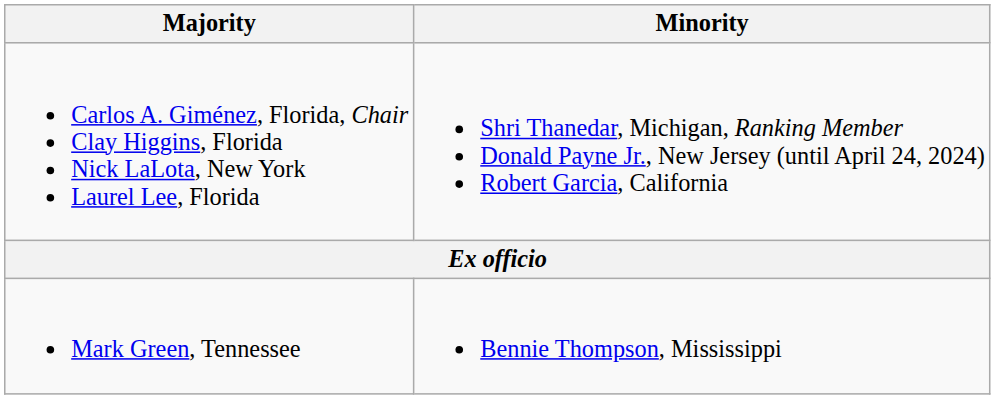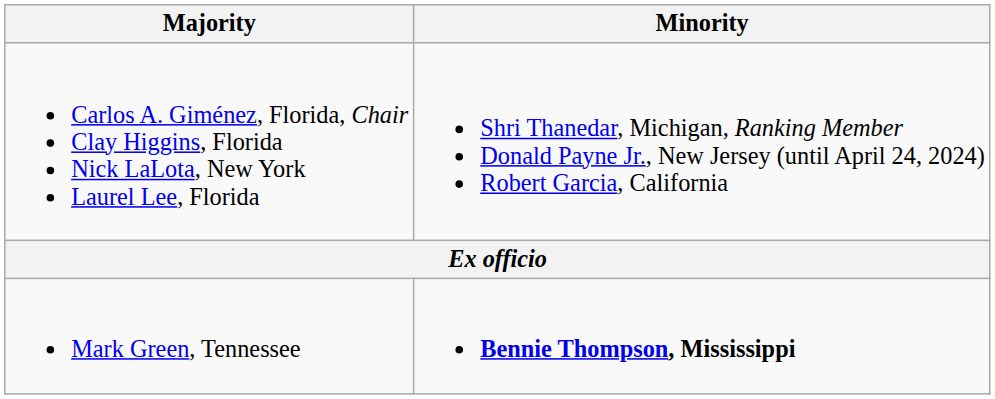(702, 350) normal -> (702, 350) bold
